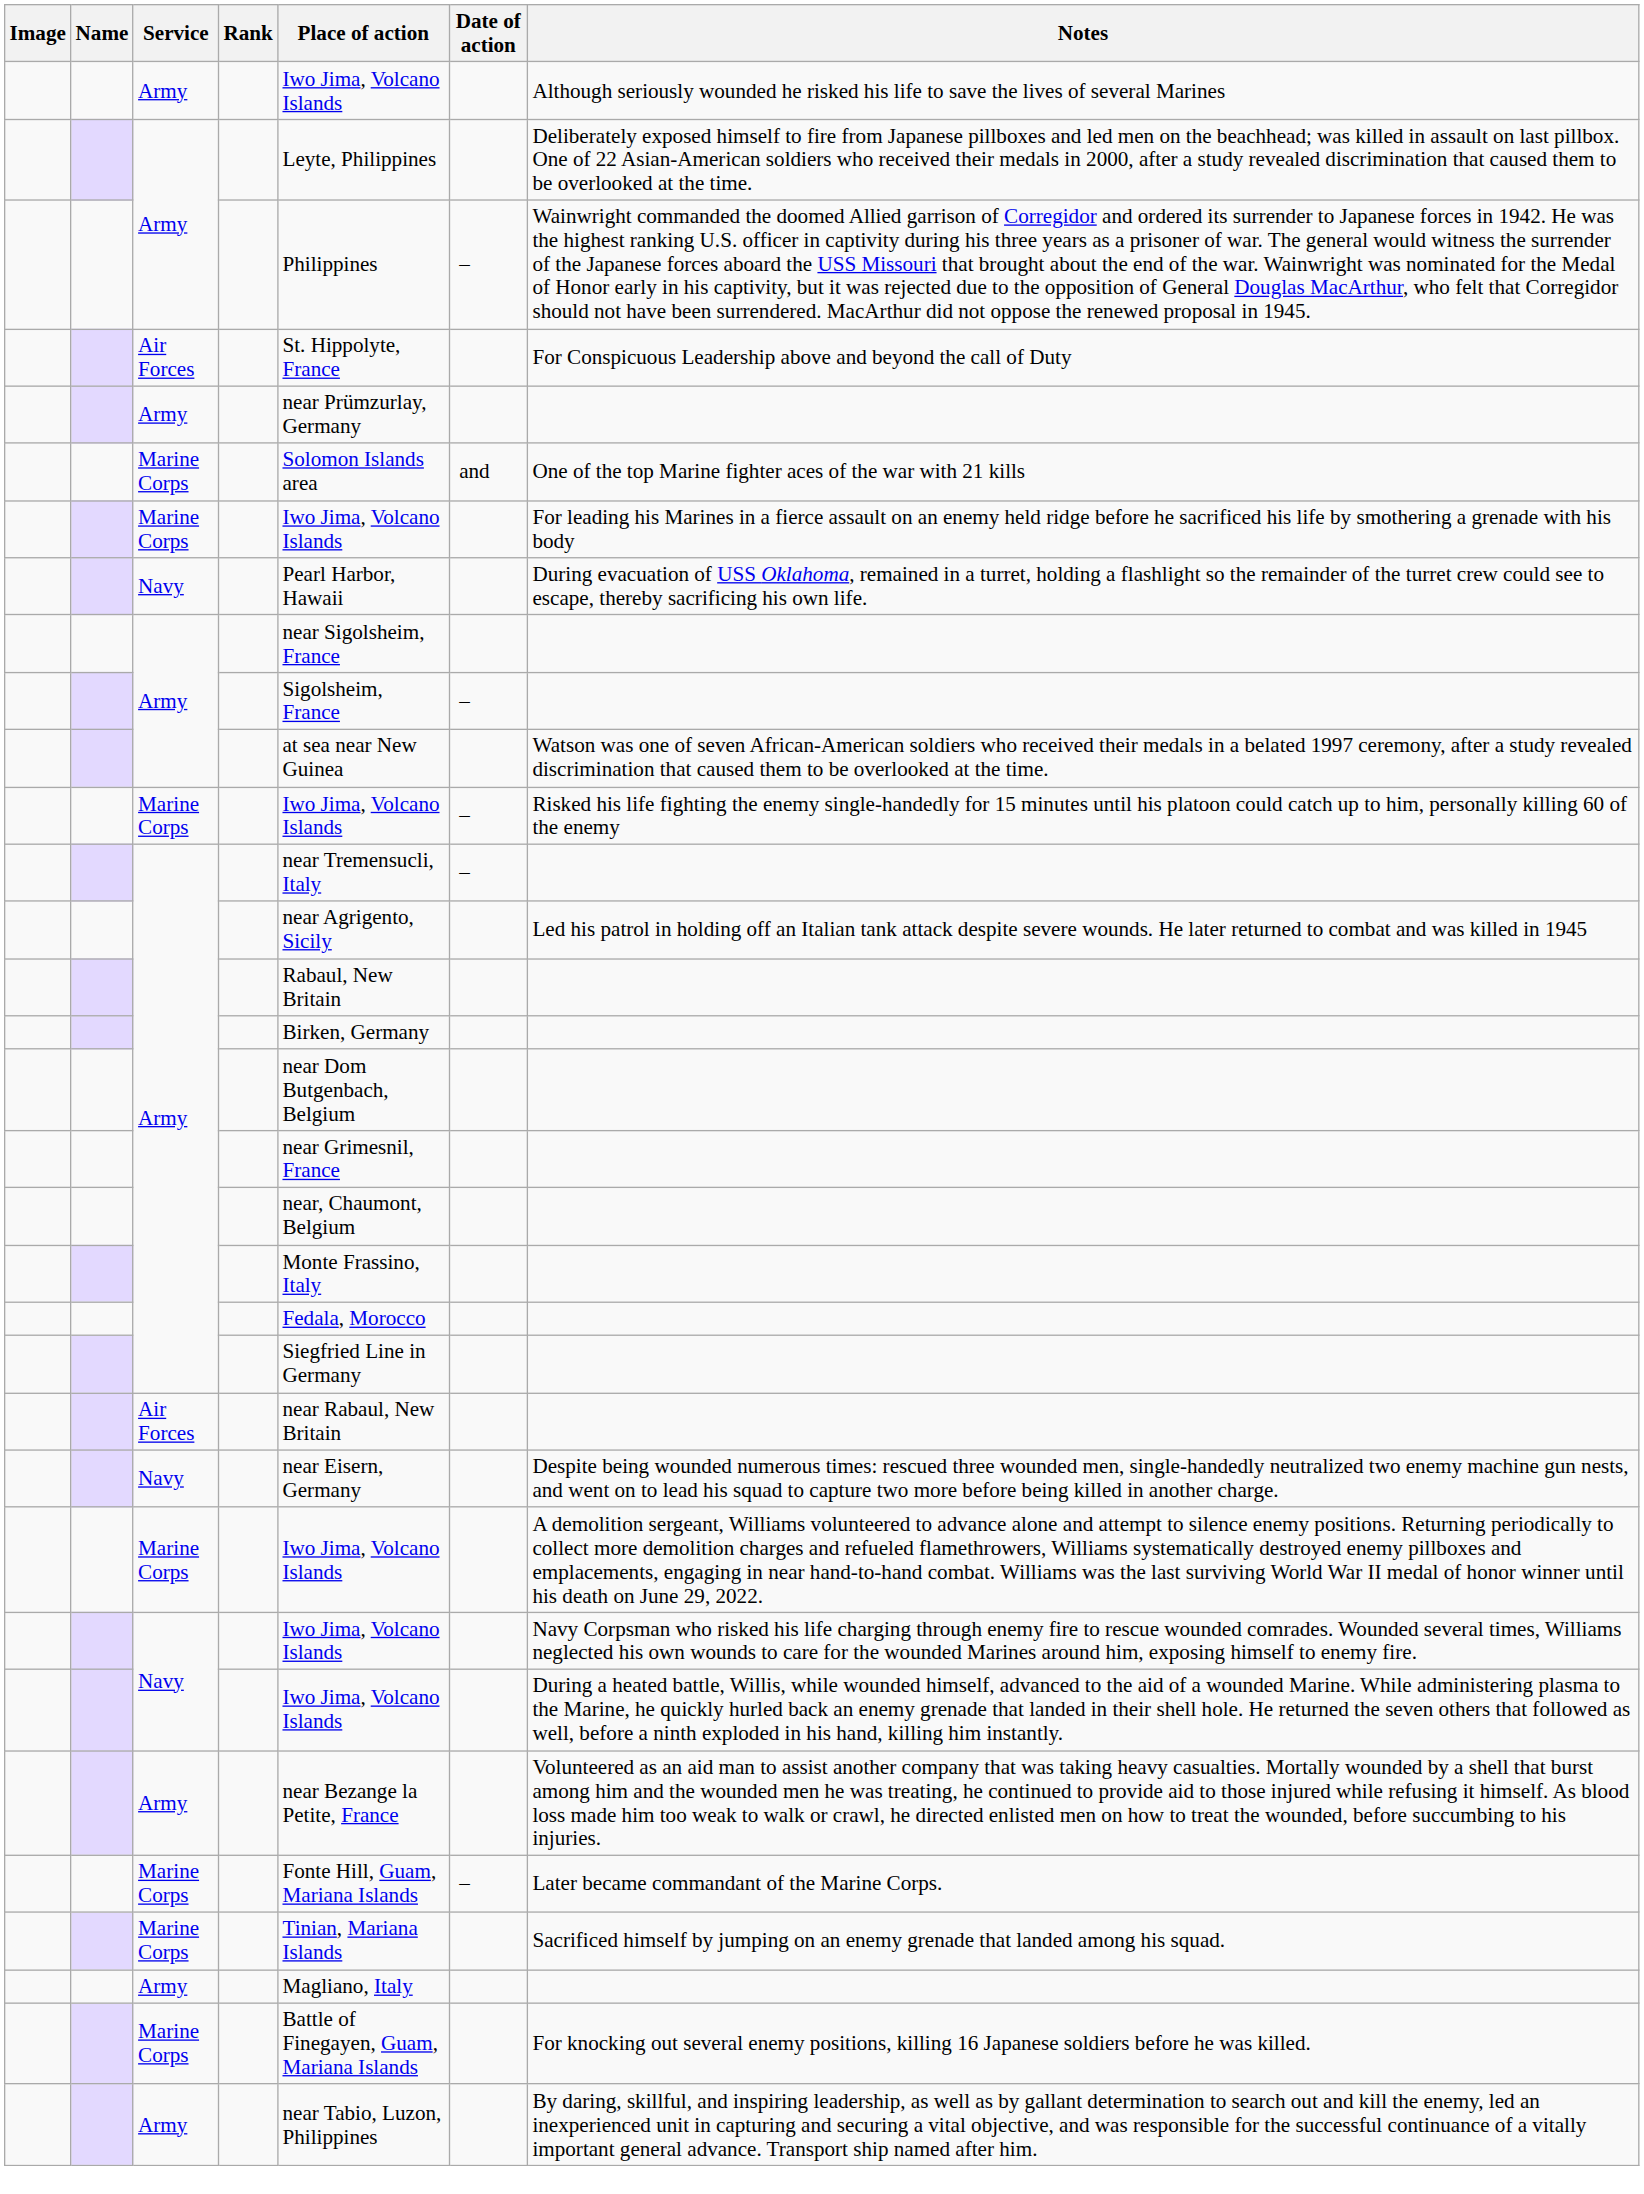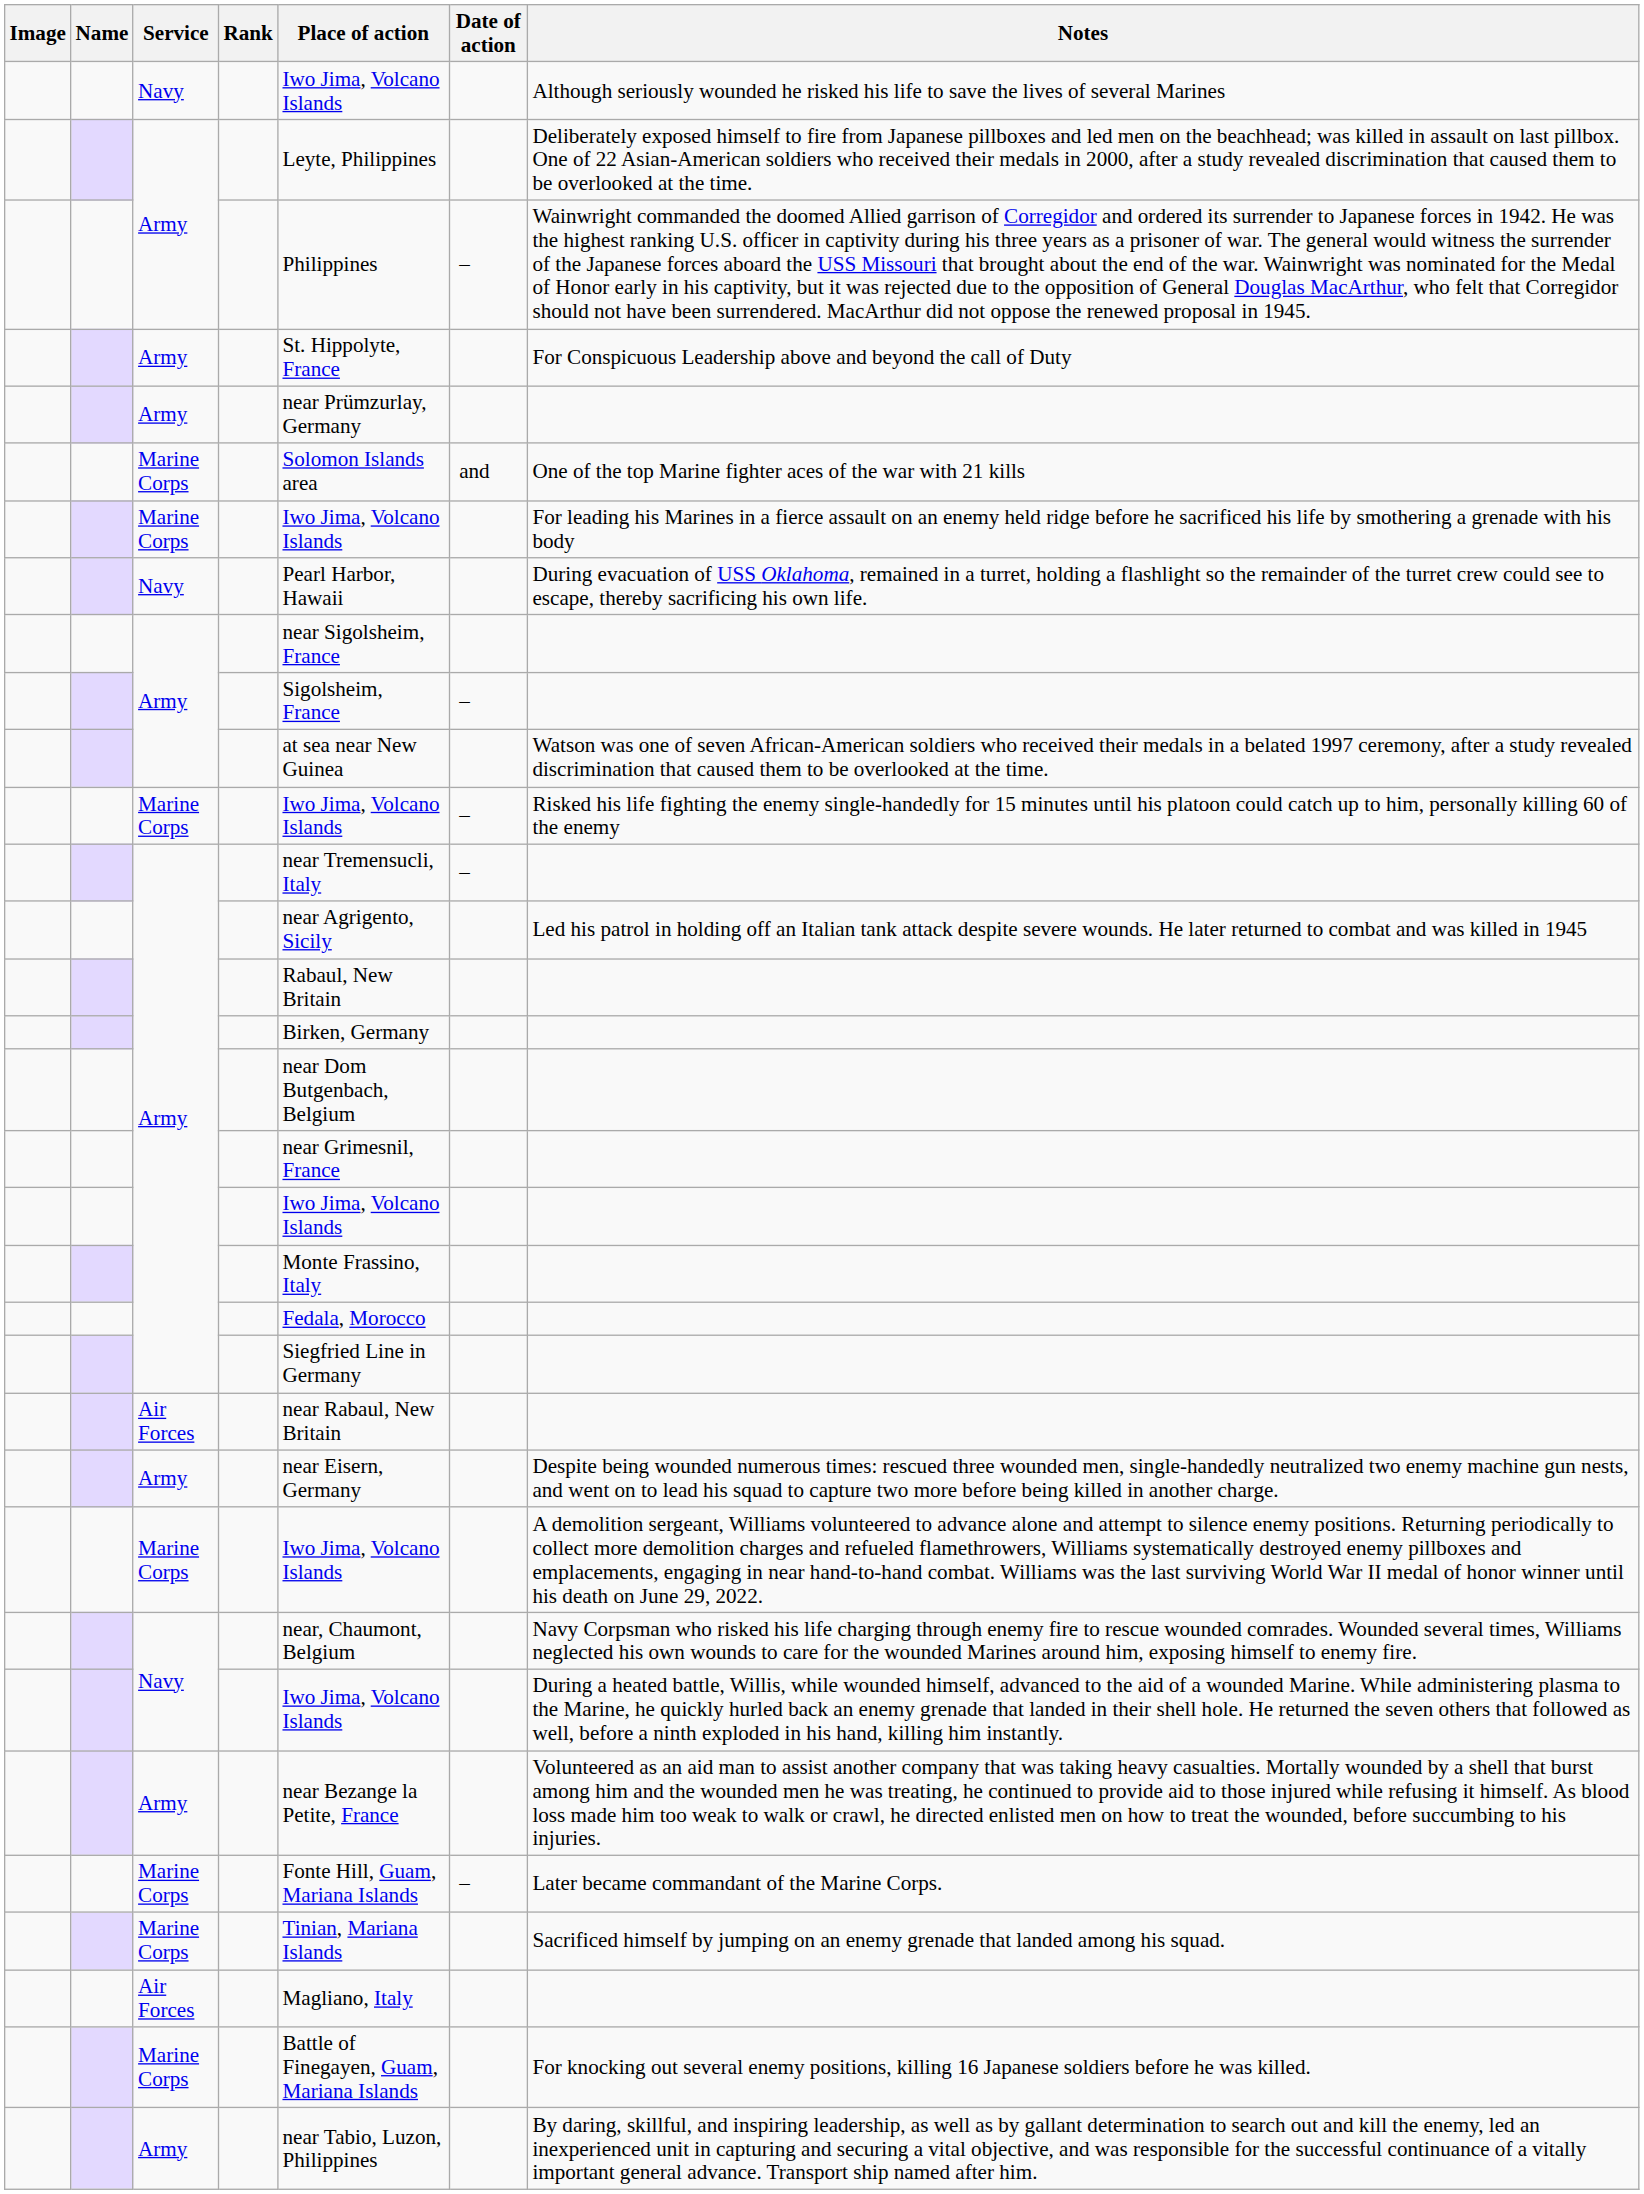(163, 90) Army -> (161, 90) Navy
(166, 357) Air Forces -> (163, 357) Army
(352, 1216) near, Chaumont, Belgium -> (361, 1216) Iwo Jima, Volcano Islands
(161, 1478) Navy -> (163, 1478) Army
(361, 1640) Iwo Jima, Volcano Islands -> (352, 1640) near, Chaumont, Belgium
(163, 1986) Army -> (166, 1998) Air Forces
